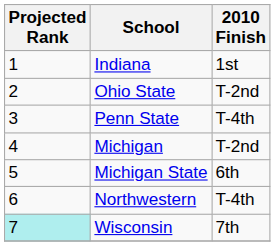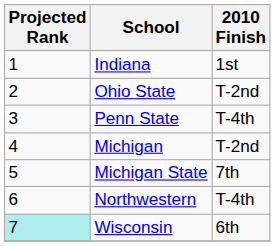(227, 173) 6th -> (227, 173) 7th
(227, 227) 7th -> (227, 227) 6th
